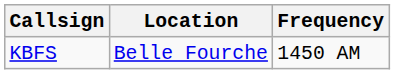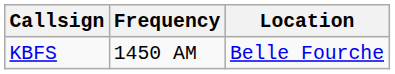columns swapped: (331, 21) <-> (191, 21)
